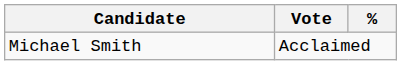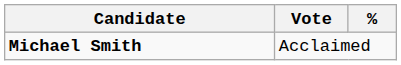(75, 46) normal -> (75, 46) bold
